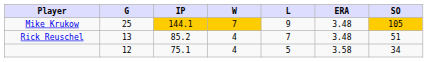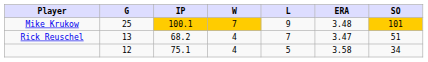(181, 24) 144.1 -> (181, 24) 100.1
(396, 24) 105 -> (396, 24) 101
(181, 37) 85.2 -> (181, 37) 68.2
(342, 37) 3.48 -> (342, 37) 3.47
